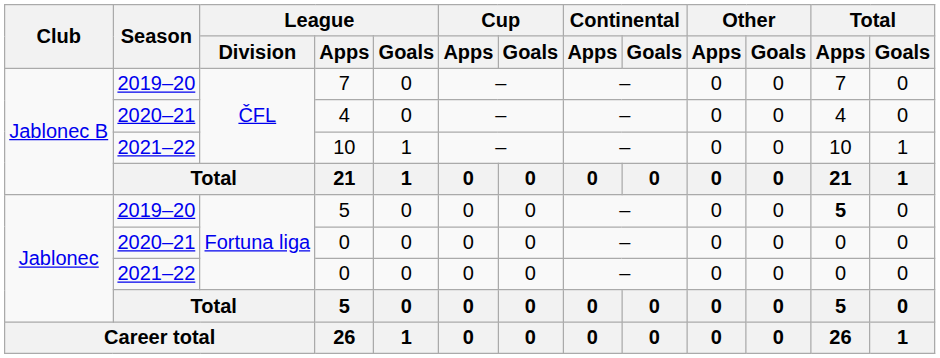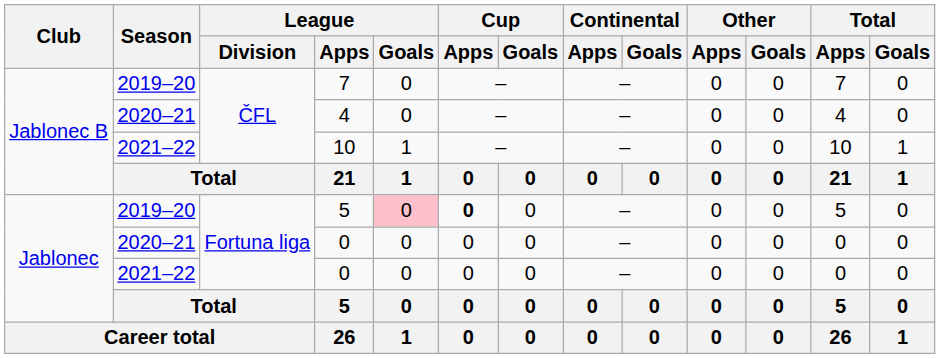(406, 210) no background -> (406, 210) pink background
(468, 210) normal -> (468, 210) bold
(840, 210) bold -> (840, 210) normal
